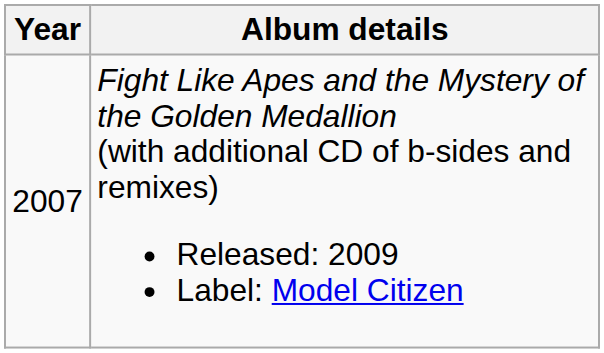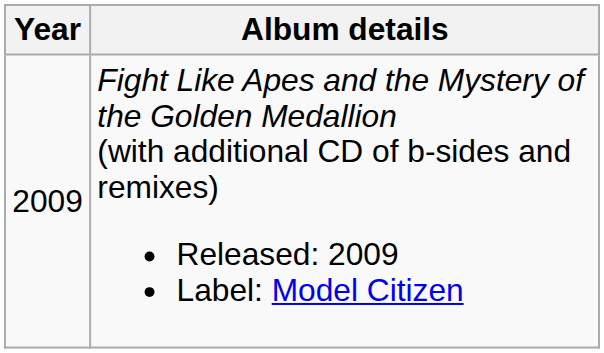(48, 200) 2007 -> (48, 200) 2009
